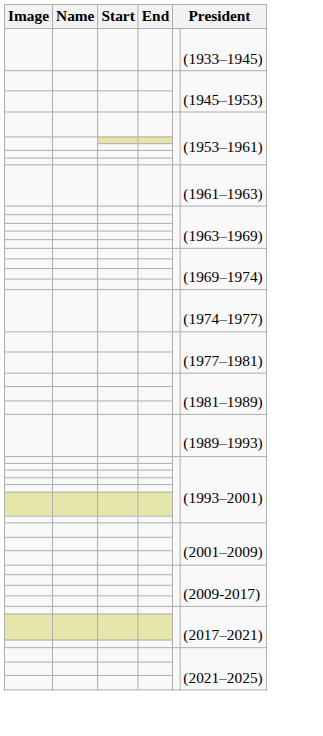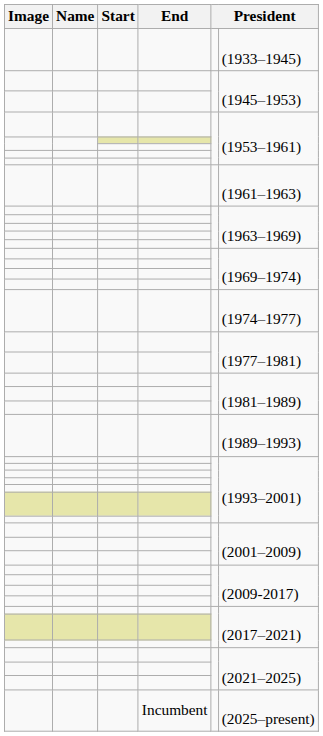+ row: (28, 710)
